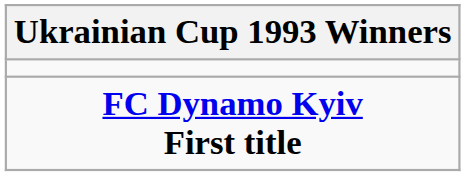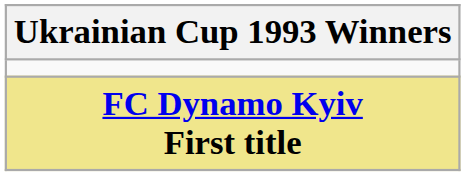(233, 122) no background -> (233, 122) khaki background
